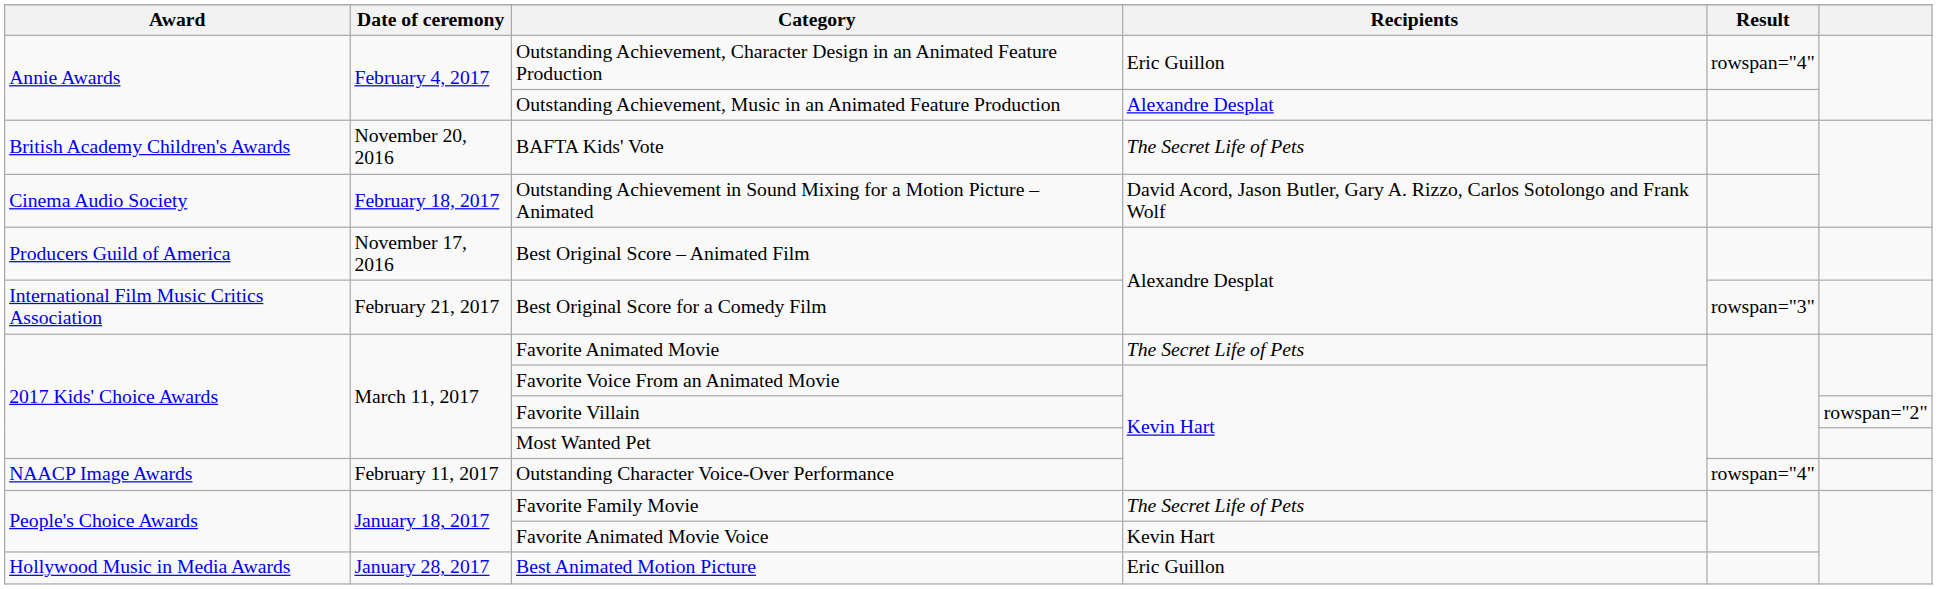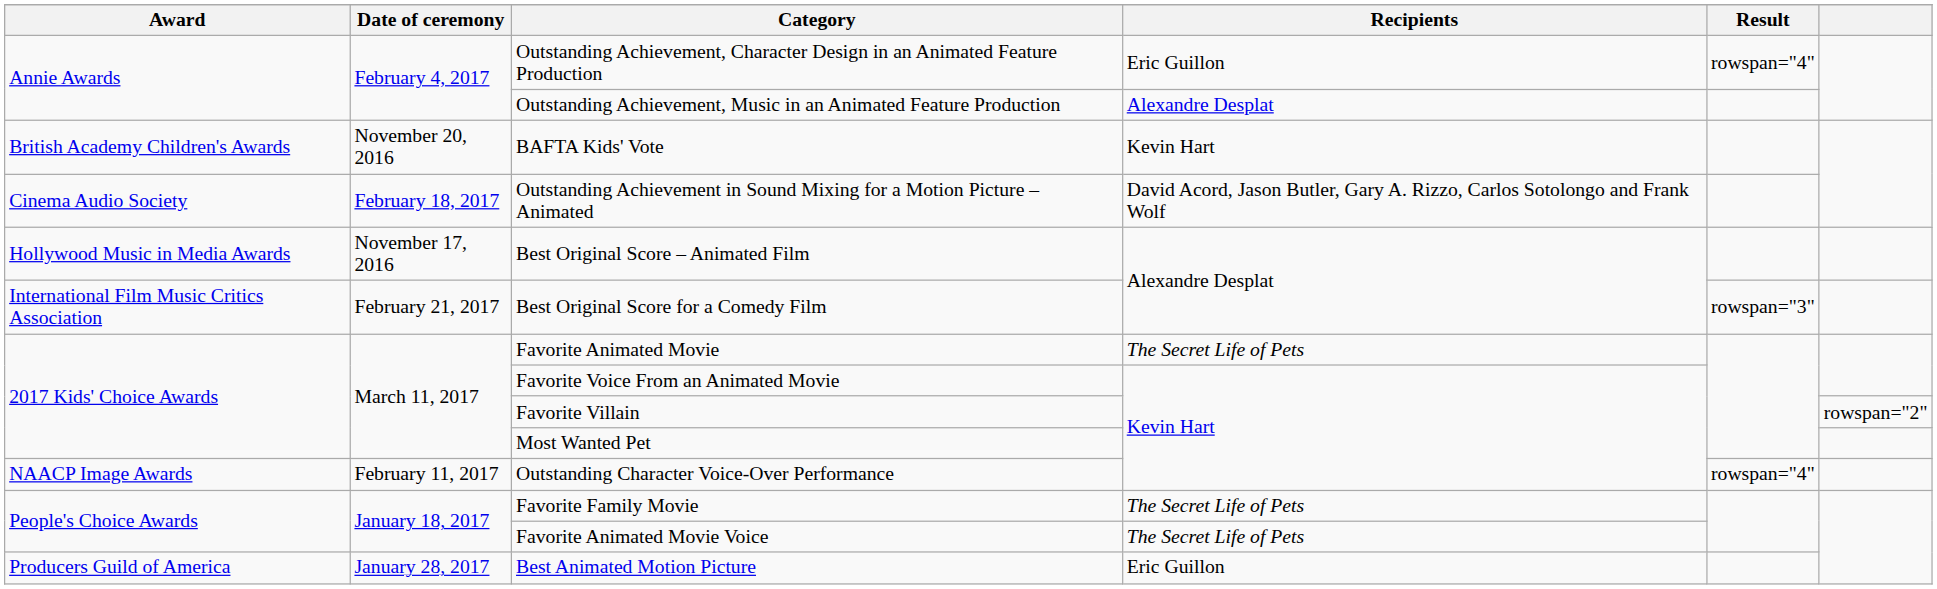(1215, 146) The Secret Life of Pets -> (1171, 146) Kevin Hart
(120, 253) Producers Guild of America -> (150, 253) Hollywood Music in Media Awards
(1171, 536) Kevin Hart -> (1215, 536) The Secret Life of Pets
(150, 567) Hollywood Music in Media Awards -> (120, 567) Producers Guild of America
